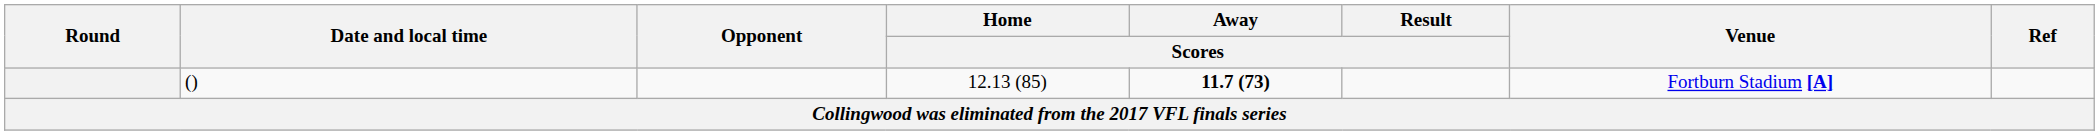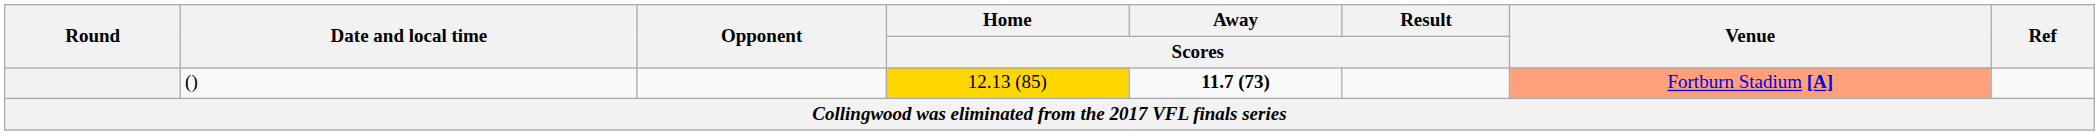(1007, 83) no background -> (1007, 83) gold background
(1750, 83) no background -> (1750, 83) lightsalmon background
